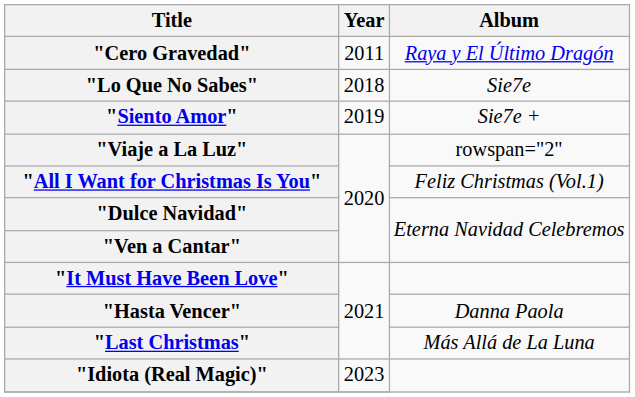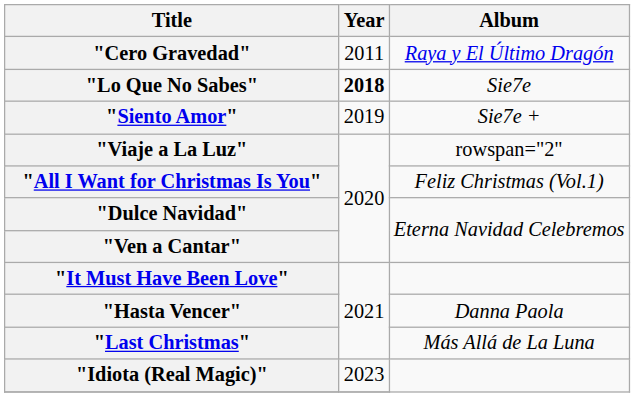(364, 85) normal -> (364, 85) bold
